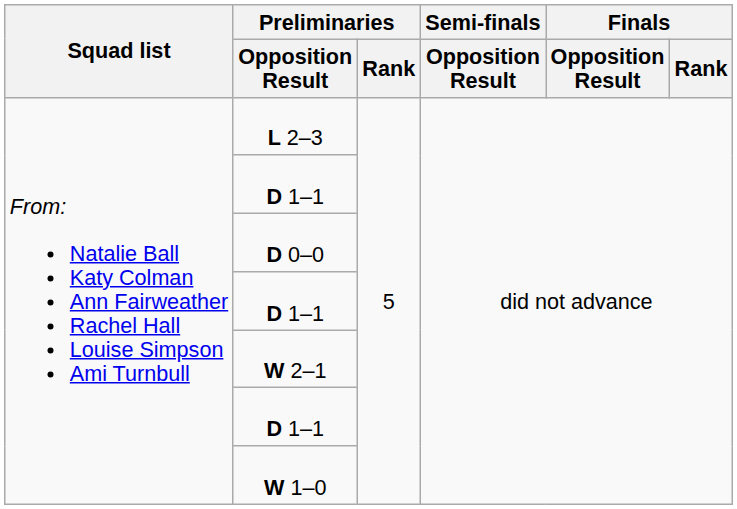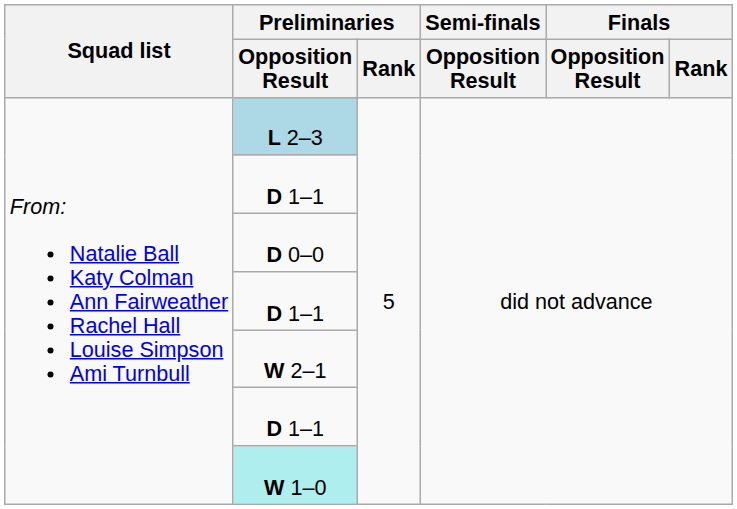(295, 138) no background -> (295, 138) lightblue background
(295, 487) no background -> (295, 487) paleturquoise background
